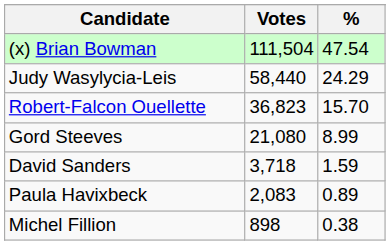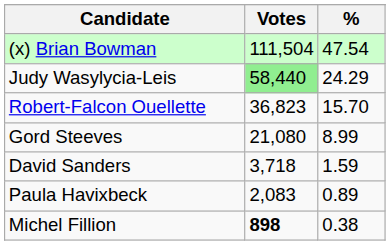(278, 78) no background -> (278, 78) lightgreen background
(265, 225) normal -> (265, 225) bold
